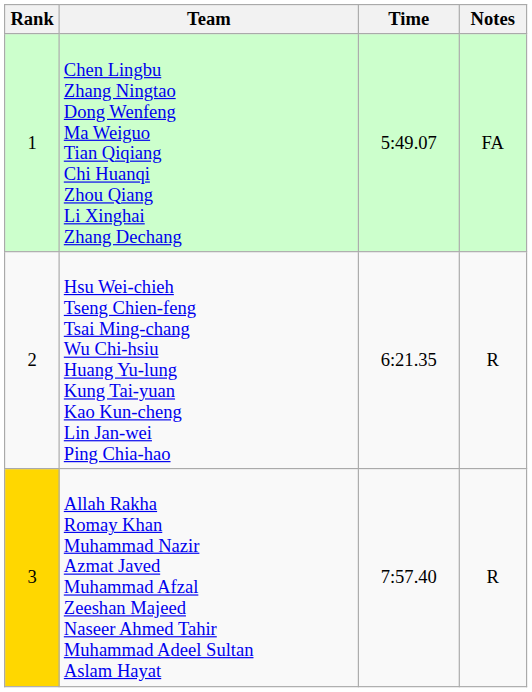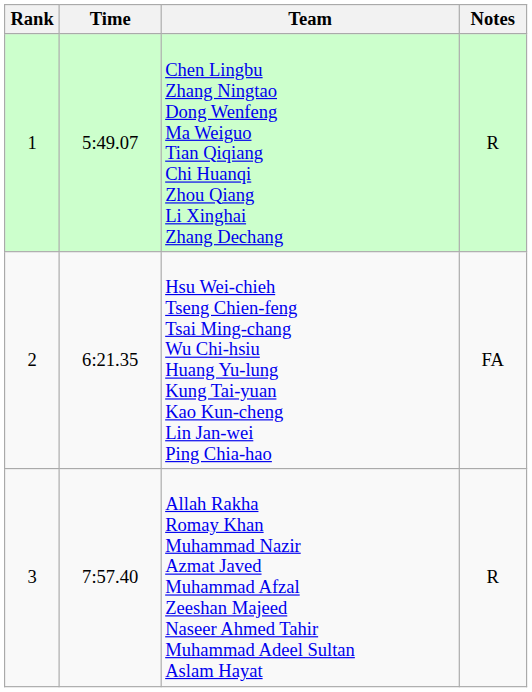columns swapped: (209, 19) <-> (409, 19)
(493, 142) FA -> (493, 142) R
(493, 359) R -> (493, 359) FA
(32, 577) gold background -> (32, 577) no background
